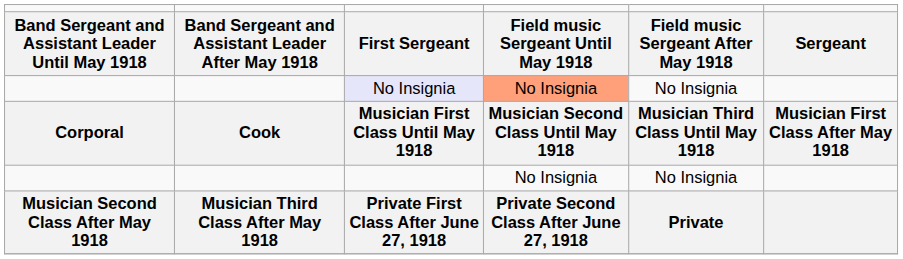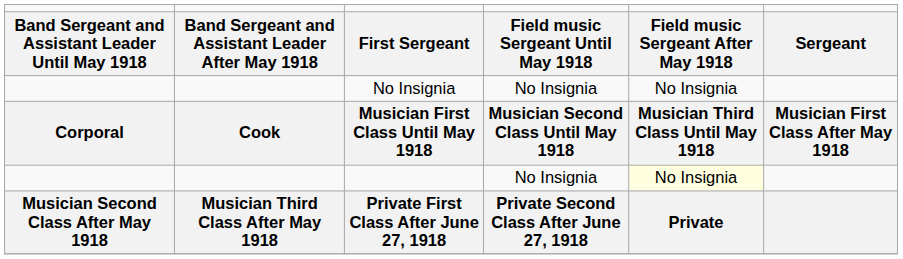(414, 88) lavender background -> (414, 88) no background
(556, 88) lightsalmon background -> (556, 88) no background
(696, 177) no background -> (696, 177) lightyellow background
